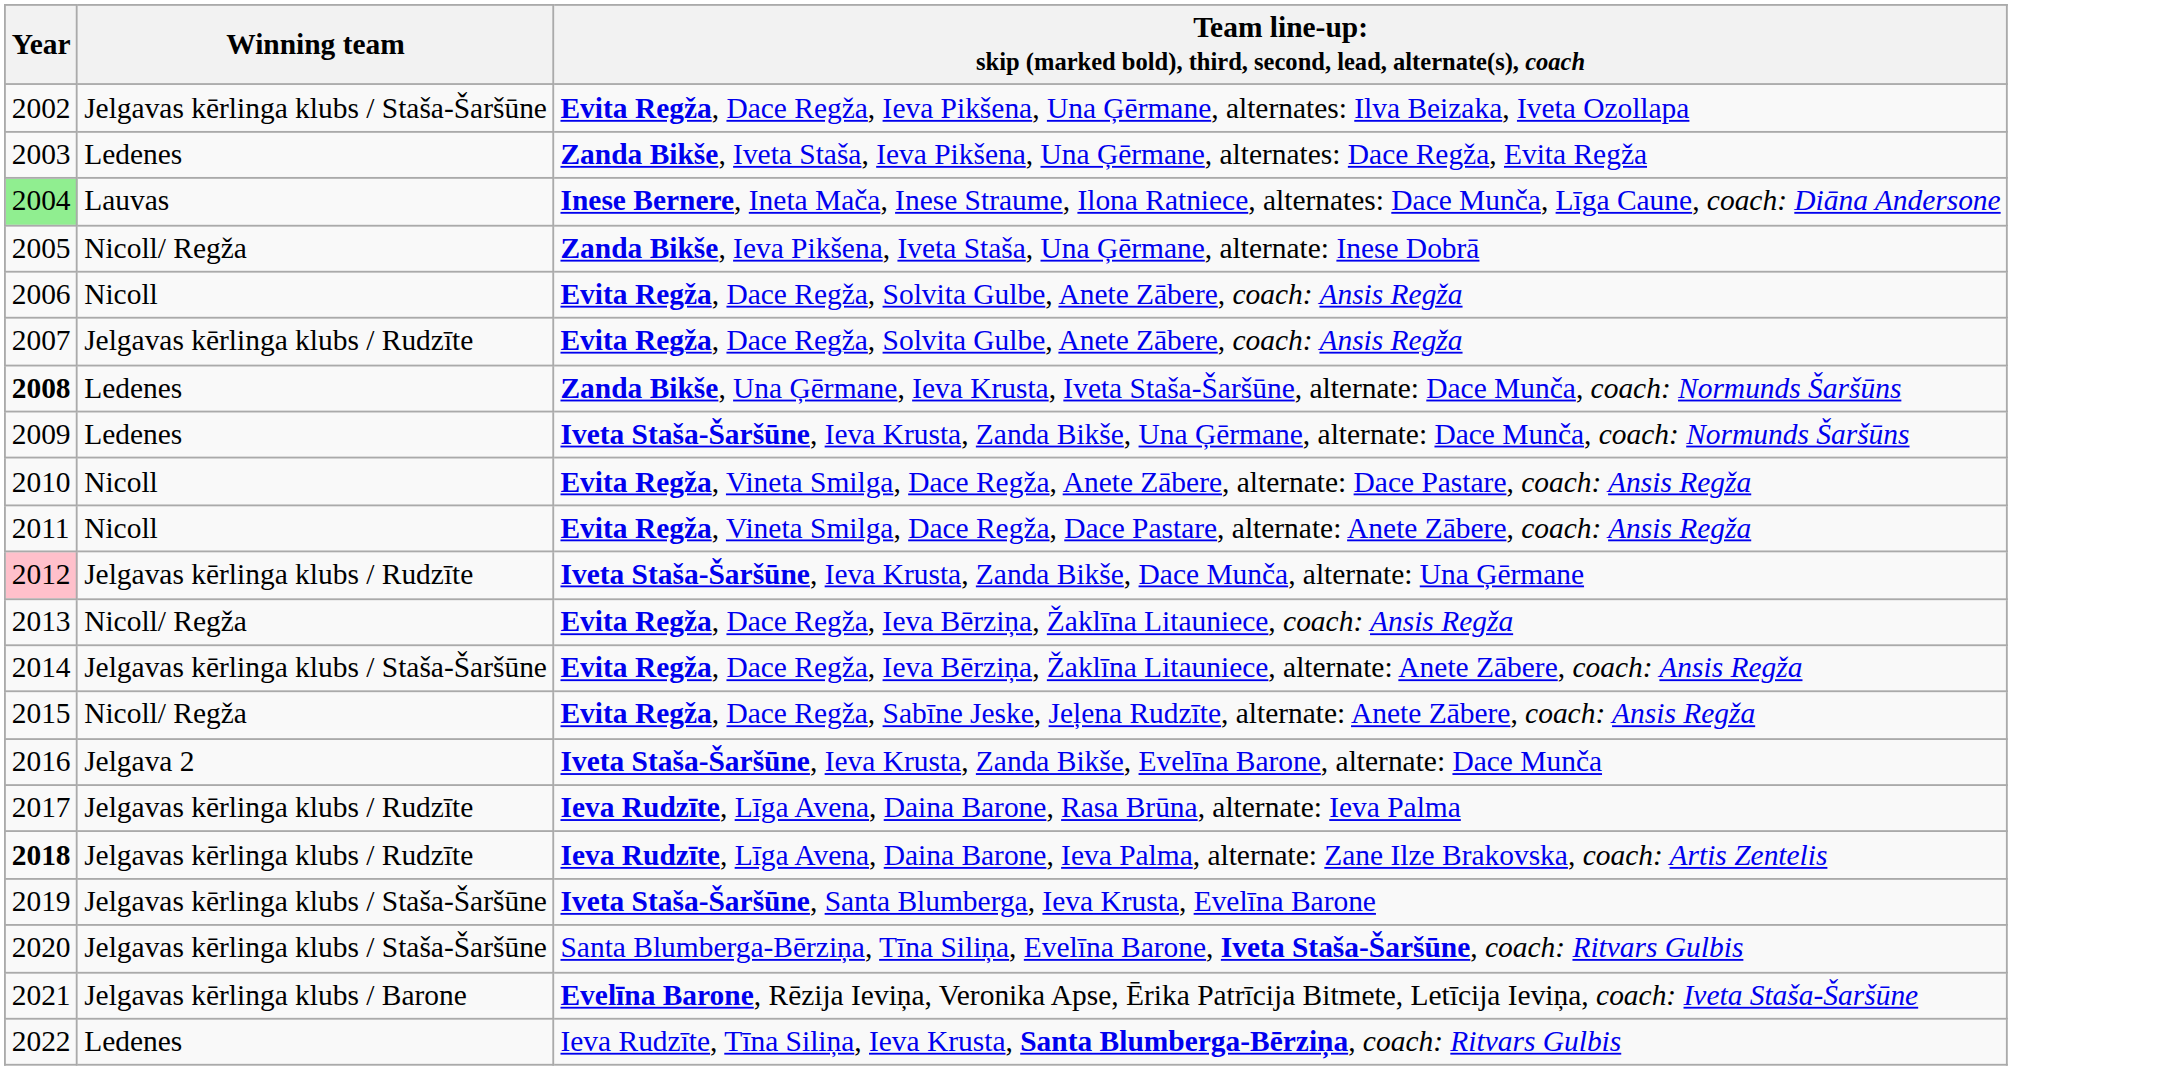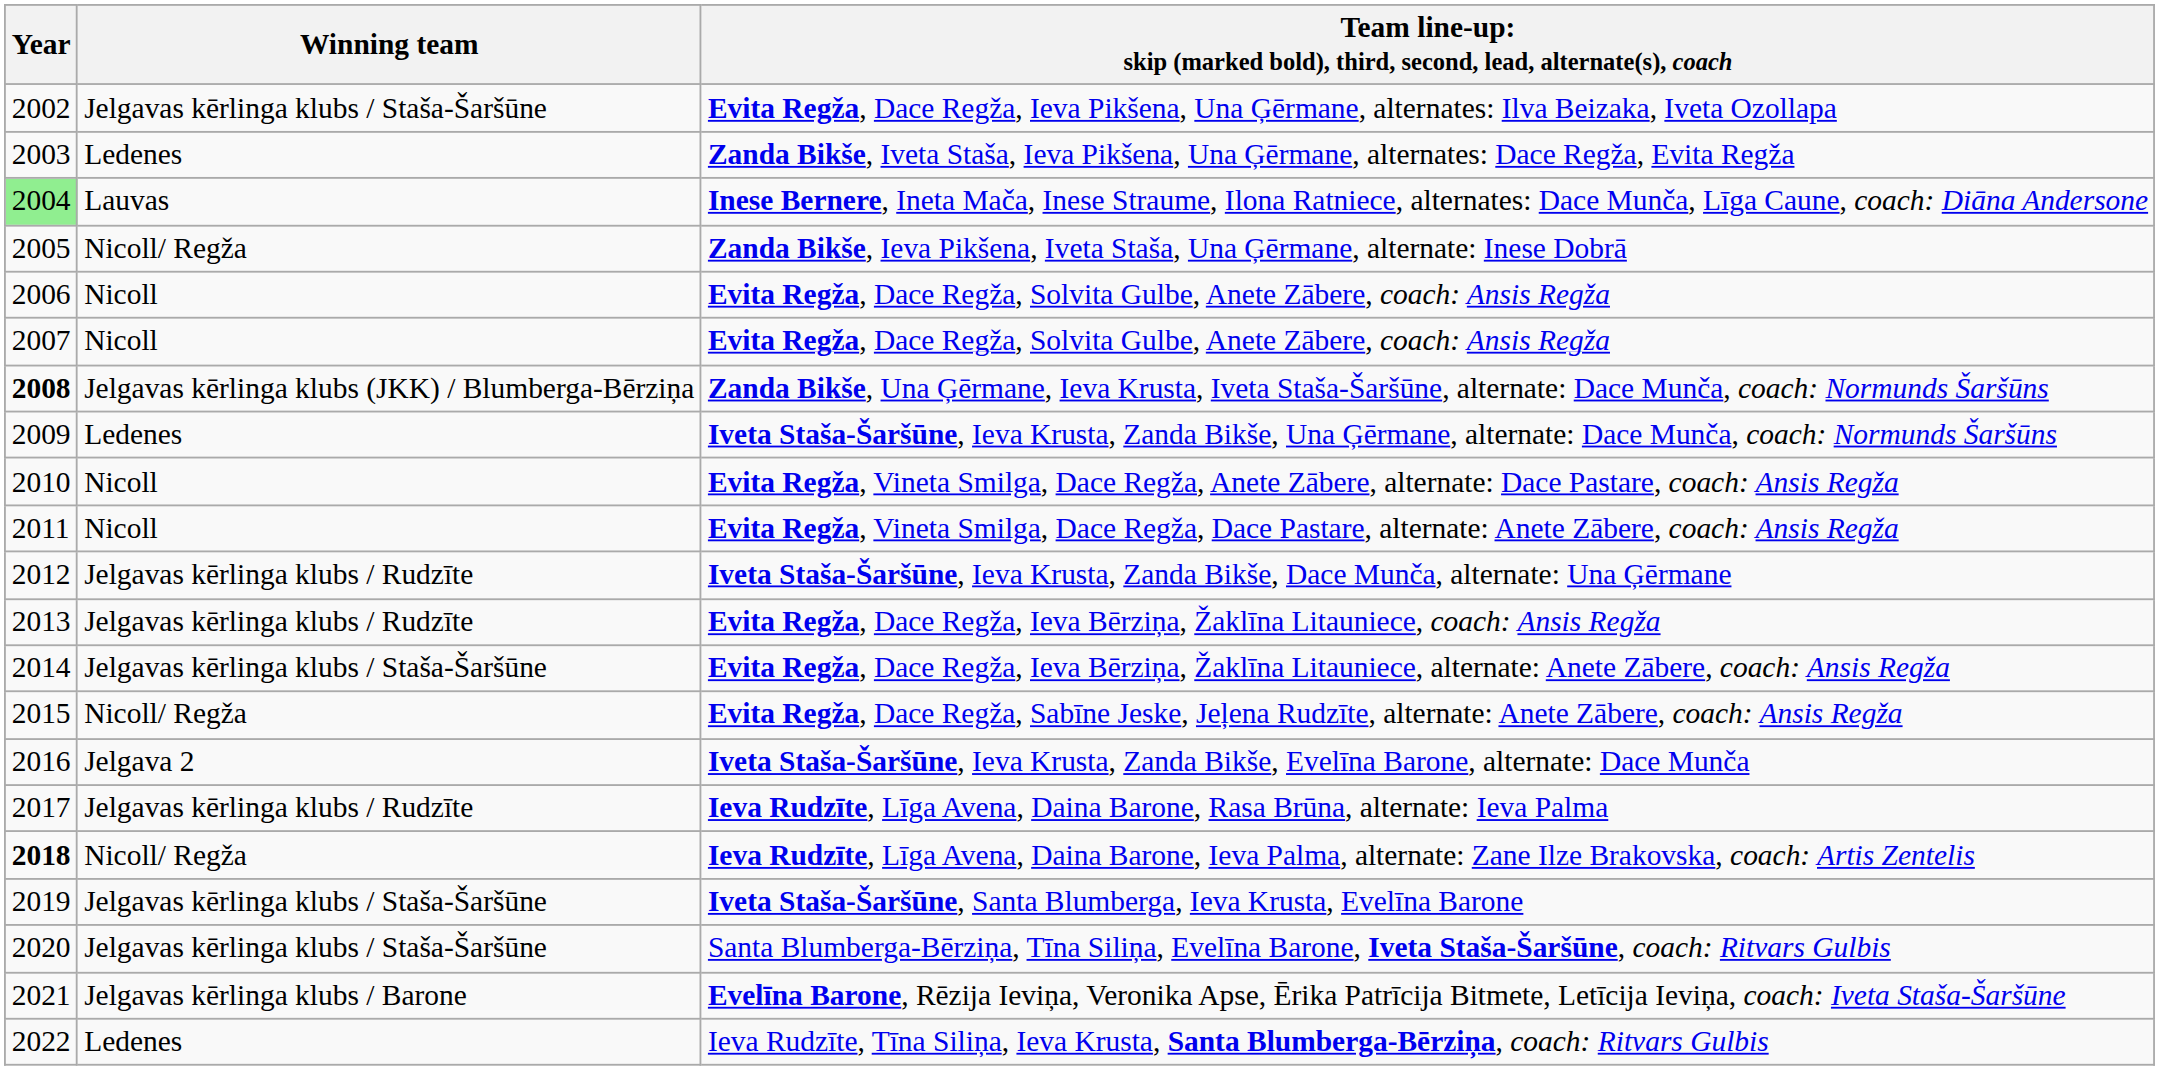(279, 341) Jelgavas kērlinga klubs / Rudzīte -> (121, 341) Nicoll
(133, 387) Ledenes -> (389, 387) Jelgavas kērlinga klubs (JKK) / Blumberga-Bērziņa
(41, 574) pink background -> (41, 574) no background
(166, 621) Nicoll/ Regža -> (279, 621) Jelgavas kērlinga klubs / Rudzīte
(279, 854) Jelgavas kērlinga klubs / Rudzīte -> (166, 854) Nicoll/ Regža
